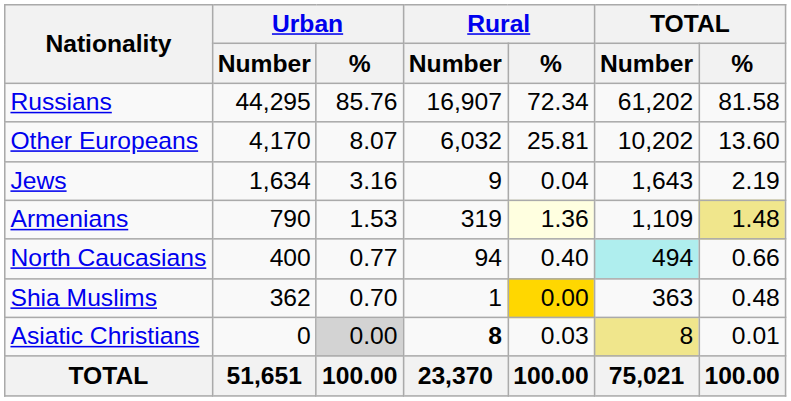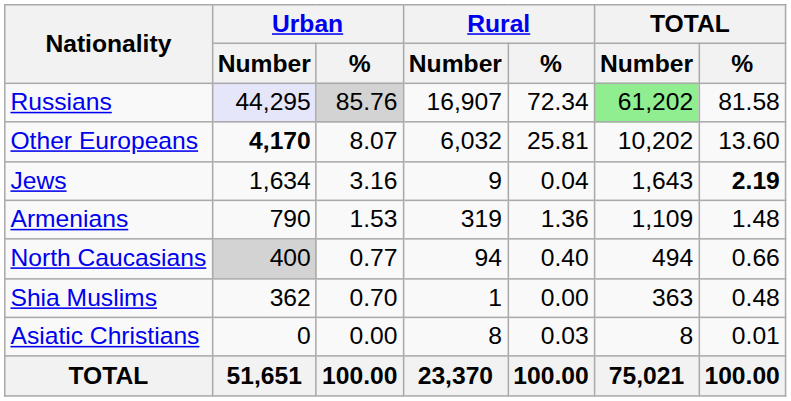(273, 102) no background -> (273, 102) lavender background
(367, 102) no background -> (367, 102) lightgrey background
(655, 102) no background -> (655, 102) lightgreen background
(280, 141) normal -> (280, 141) bold
(756, 180) normal -> (756, 180) bold
(565, 219) lightyellow background -> (565, 219) no background
(756, 219) khaki background -> (756, 219) no background
(290, 258) no background -> (290, 258) lightgrey background
(673, 258) paleturquoise background -> (673, 258) no background
(565, 297) gold background -> (565, 297) no background
(373, 336) lightgrey background -> (373, 336) no background
(495, 336) bold -> (495, 336) normal
(686, 336) khaki background -> (686, 336) no background
